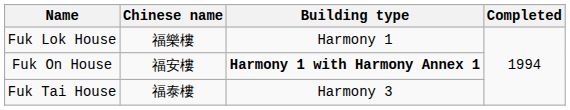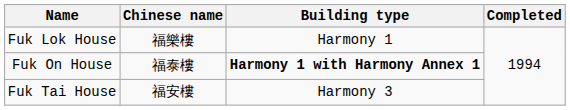(173, 67) 福安樓 -> (173, 67) 福泰樓
(173, 92) 福泰樓 -> (173, 92) 福安樓
